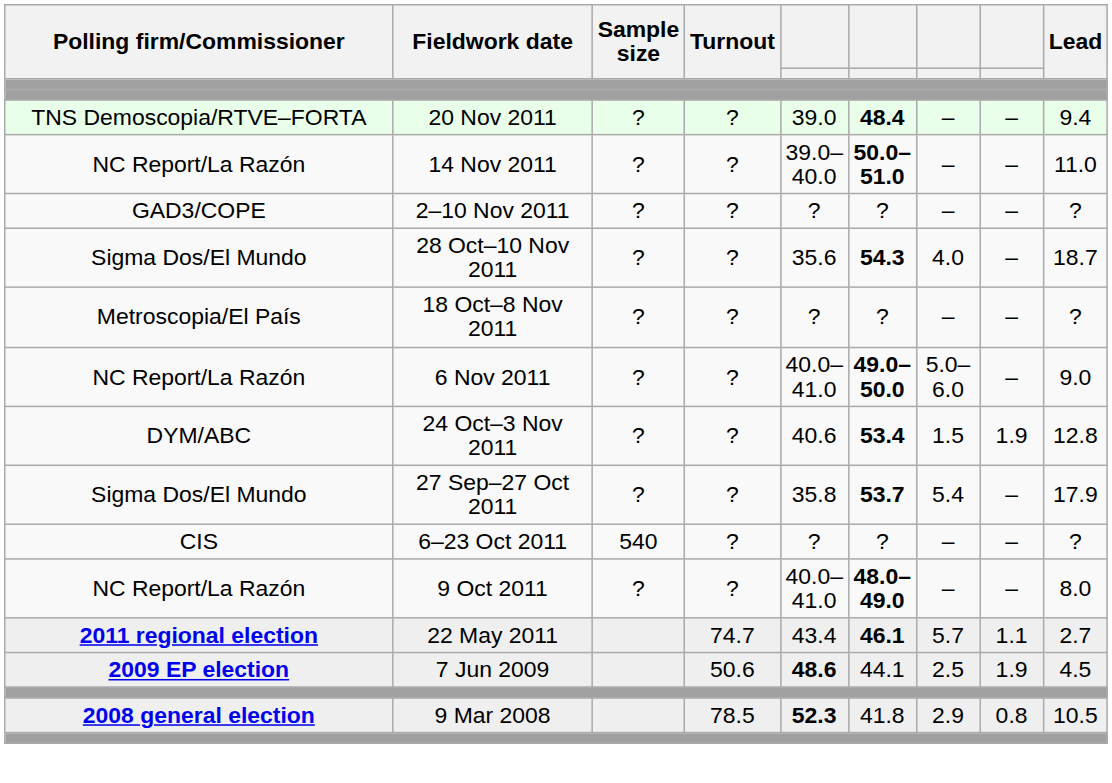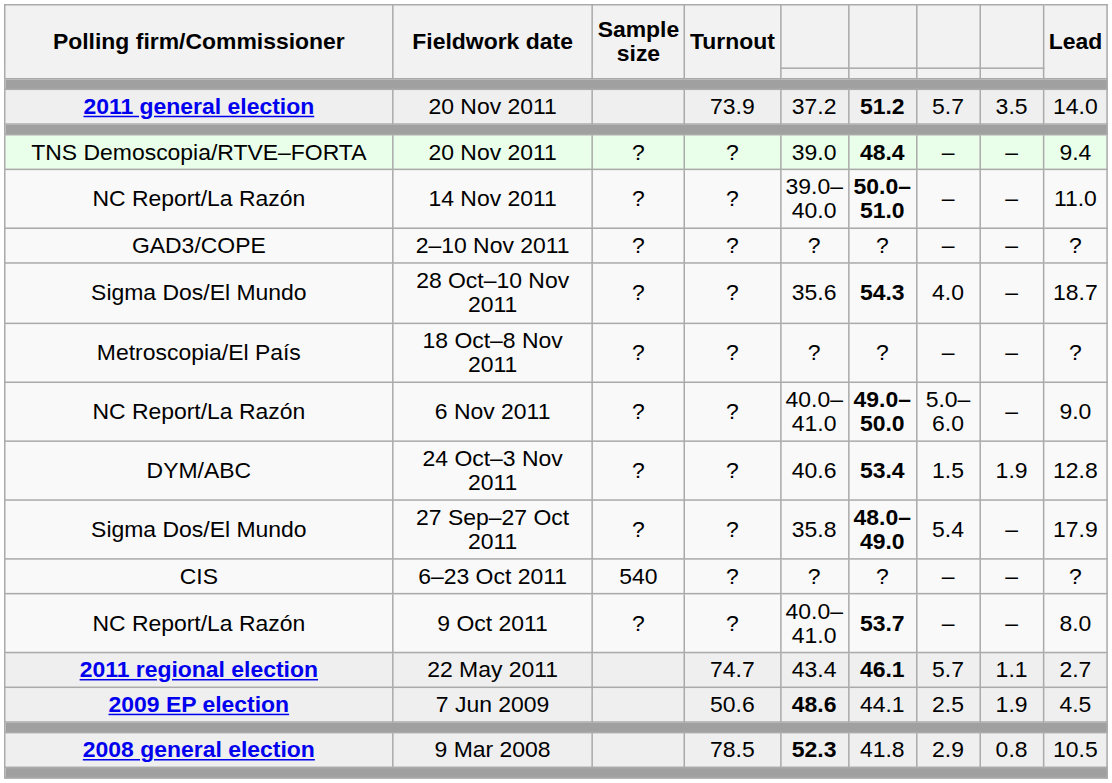+ row: (199, 106)
(882, 494) 53.7 -> (882, 528) 48.0– 49.0
(882, 587) 48.0– 49.0 -> (882, 622) 53.7
